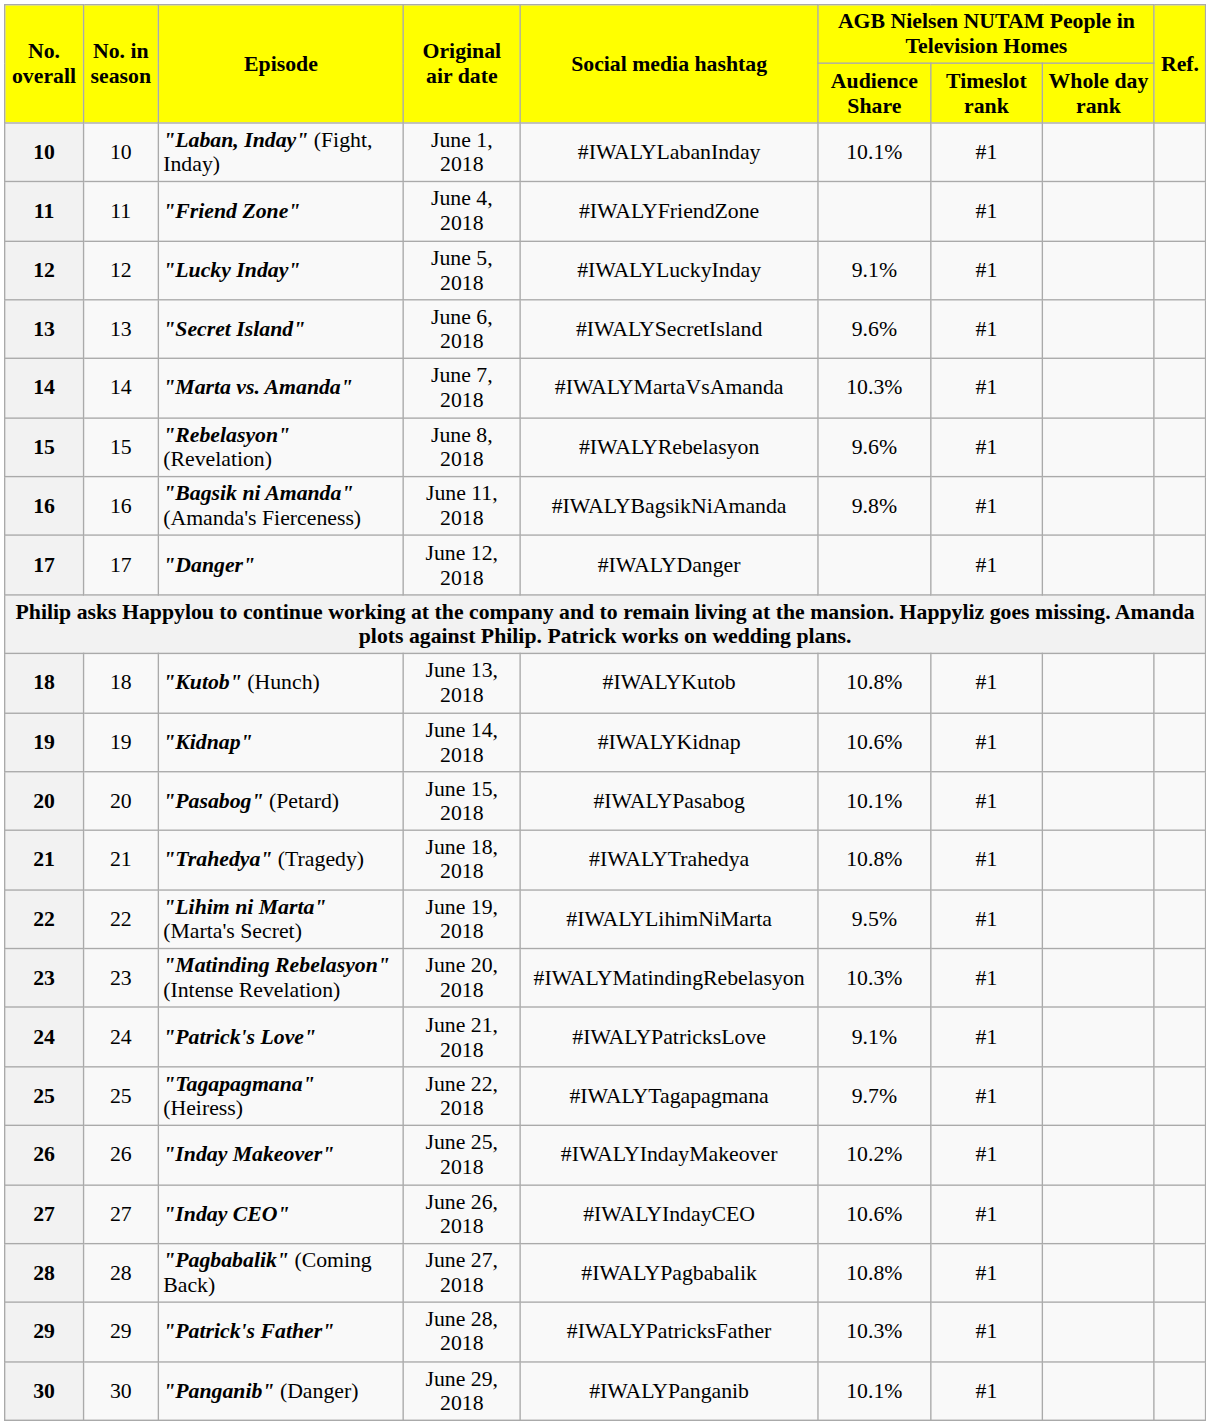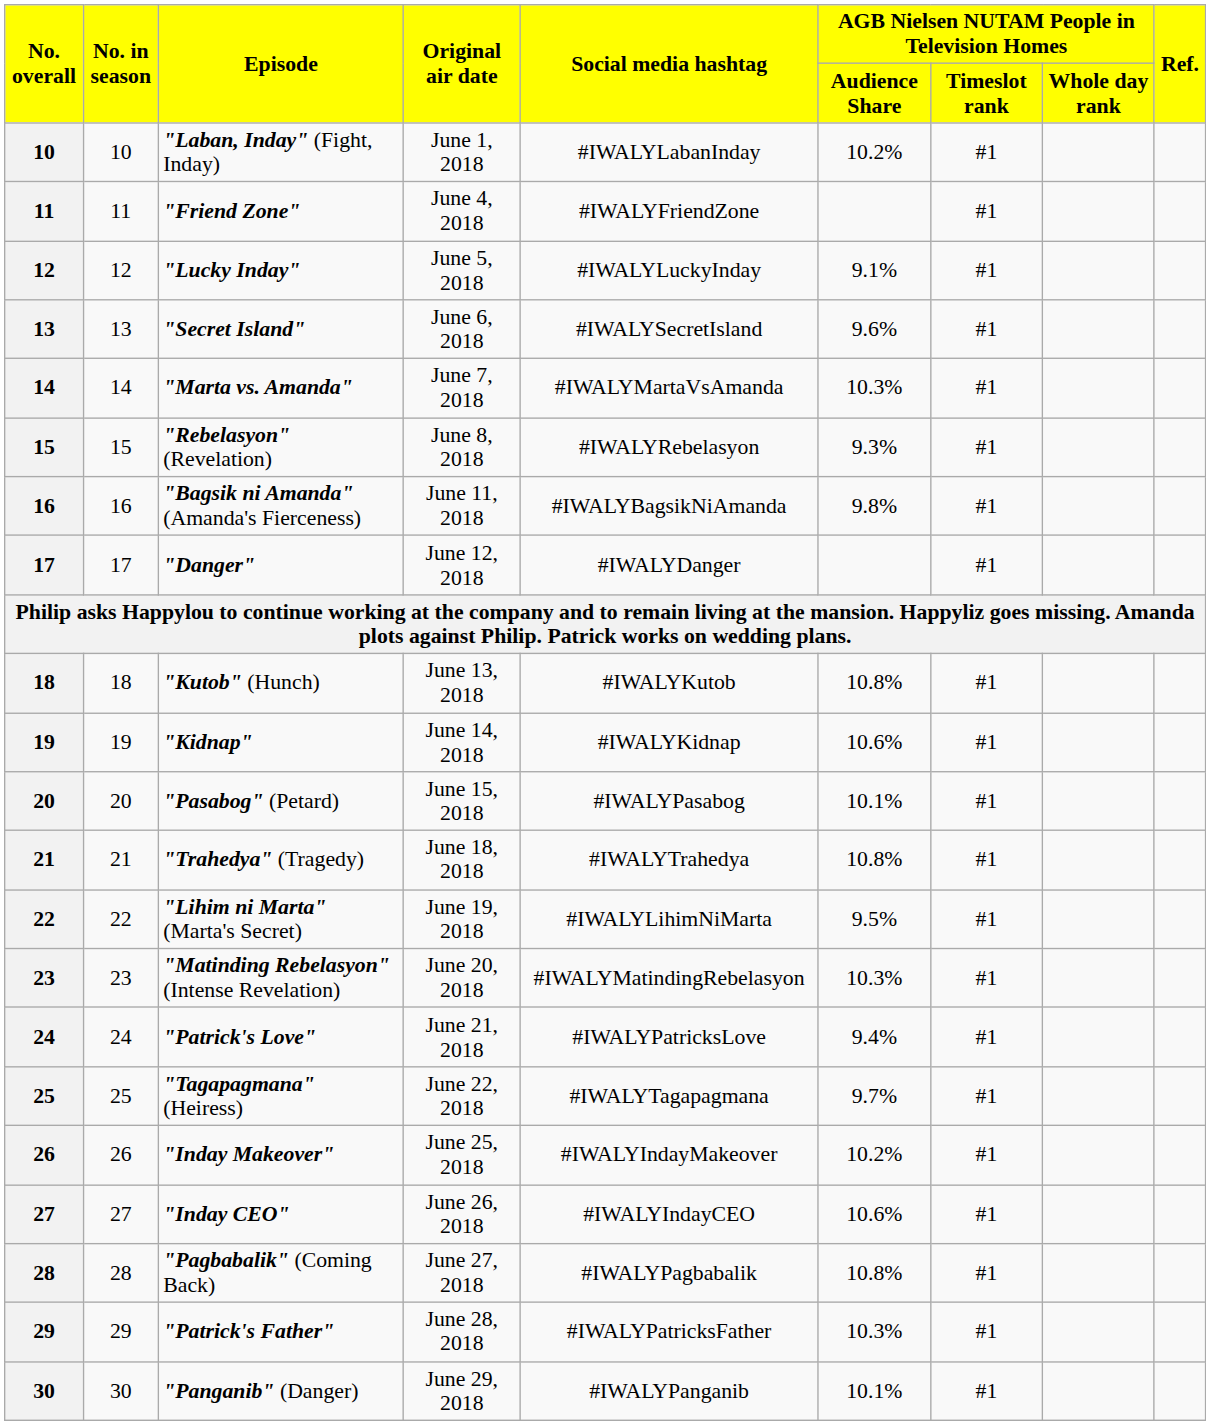(874, 151) 10.1% -> (874, 151) 10.2%
(874, 446) 9.6% -> (874, 446) 9.3%
(874, 1036) 9.1% -> (874, 1036) 9.4%
